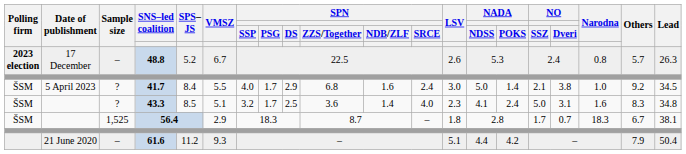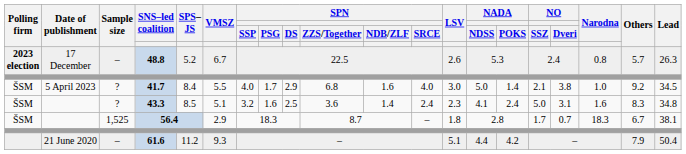(427, 87) 2.4 -> (427, 87) 4.0
(270, 103) 1.7 -> (270, 103) 1.6
(427, 103) 4.0 -> (427, 103) 2.4
